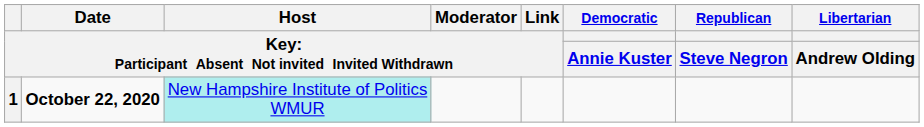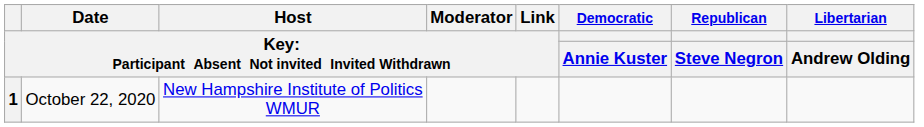(93, 99) bold -> (90, 99) normal
(297, 99) paleturquoise background -> (293, 99) no background
